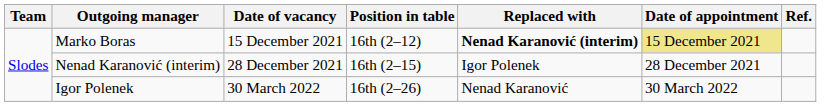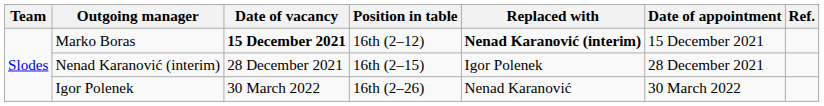(285, 40) normal -> (287, 40) bold
(703, 40) khaki background -> (706, 40) no background
